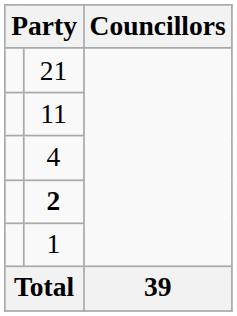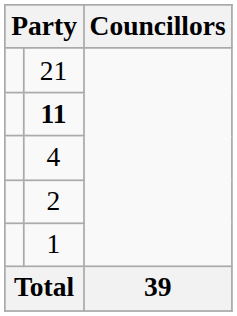(53, 113) normal -> (53, 113) bold
(53, 200) bold -> (53, 200) normal
